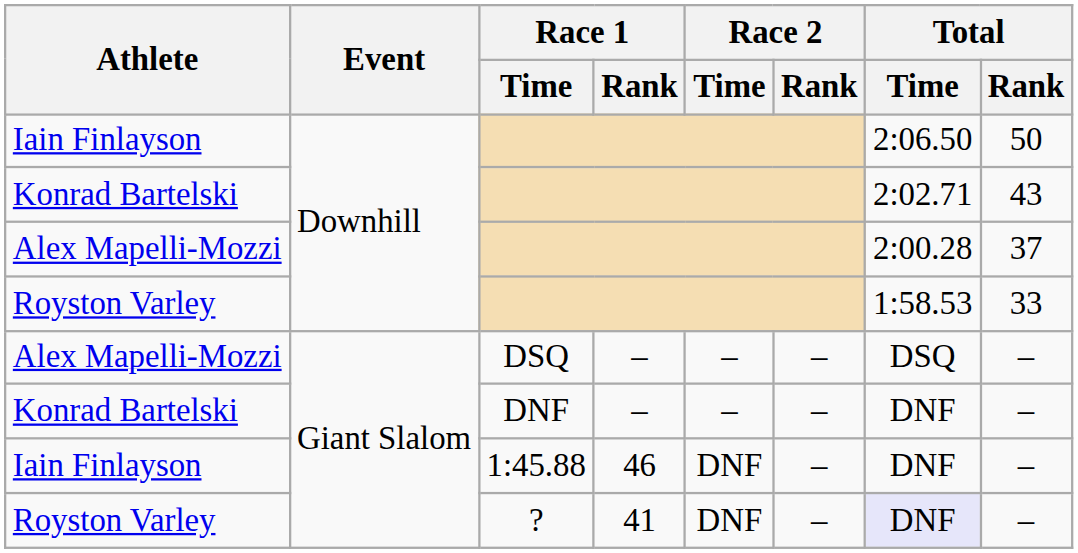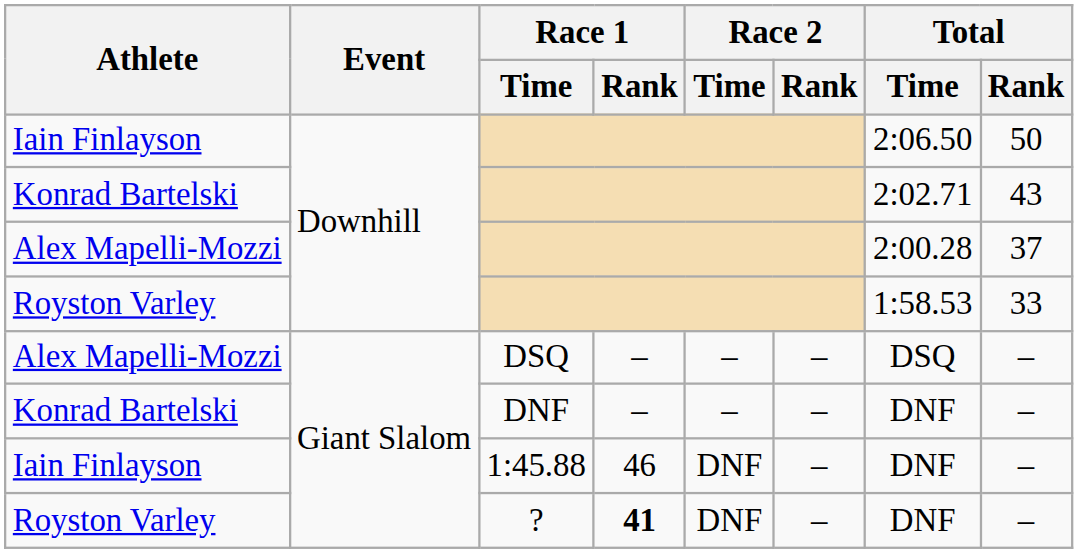(640, 519) normal -> (640, 519) bold
(923, 519) lavender background -> (923, 519) no background
